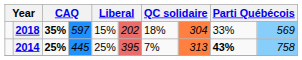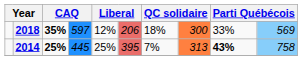(105, 30) 15% -> (105, 30) 12%
(130, 30) 202 -> (130, 30) 206
(199, 30) 304 -> (199, 30) 300
